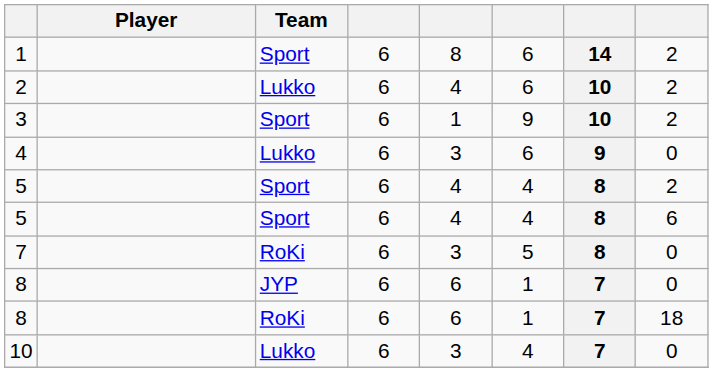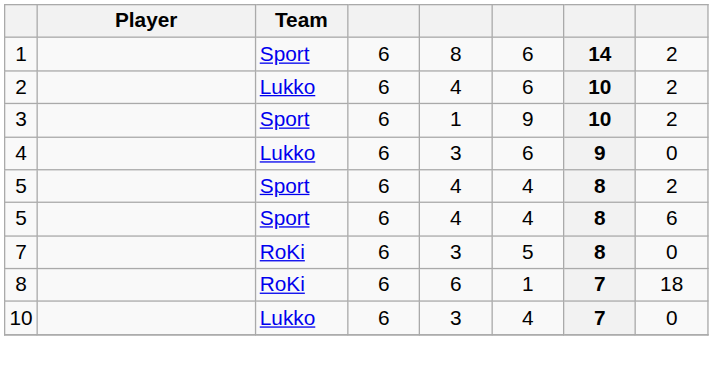- row: (21, 284)
